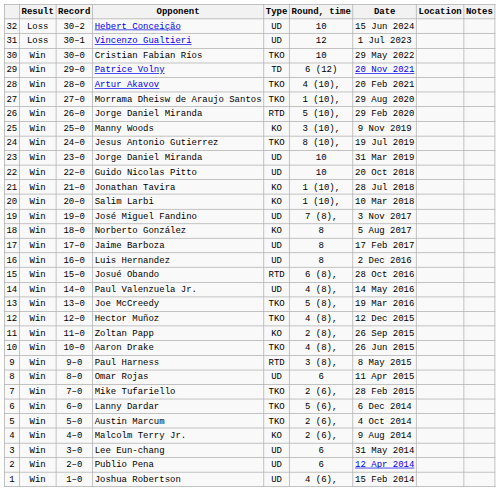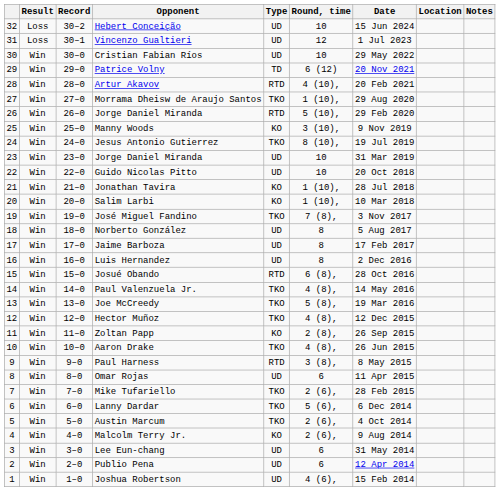(277, 56) TKO -> (277, 56) UD
(277, 85) TKO -> (277, 85) RTD
(277, 216) UD -> (277, 216) TKO
(277, 231) KO -> (277, 231) UD
(277, 289) UD -> (277, 289) TKO
